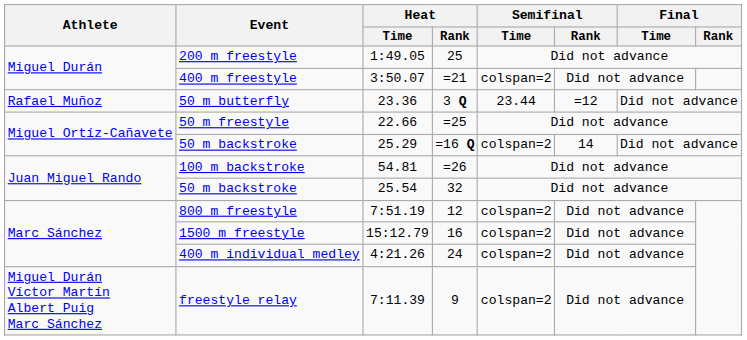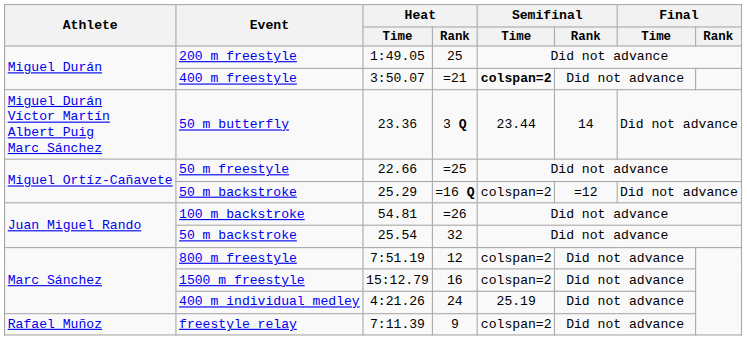(516, 79) normal -> (516, 79) bold
(55, 101) Rafael Muñoz -> (59, 124) Miguel Durán Víctor Martín Albert Puig Marc Sánchez
(586, 101) =12 -> (586, 124) 14
(586, 145) 14 -> (586, 192) =12
(516, 255) colspan=2 -> (516, 302) 25.19
(59, 300) Miguel Durán Víctor Martín Albert Puig Marc Sánchez -> (55, 324) Rafael Muñoz
